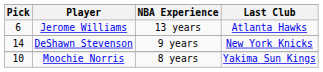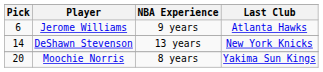(178, 28) 13 years -> (178, 28) 9 years
(178, 44) 9 years -> (178, 44) 13 years
(18, 59) 10 -> (18, 59) 20
